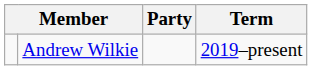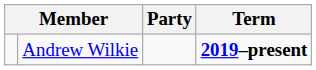(252, 49) normal -> (254, 49) bold
